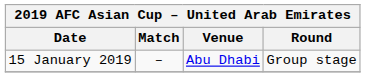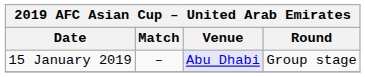(223, 61) no background -> (223, 61) lavender background
